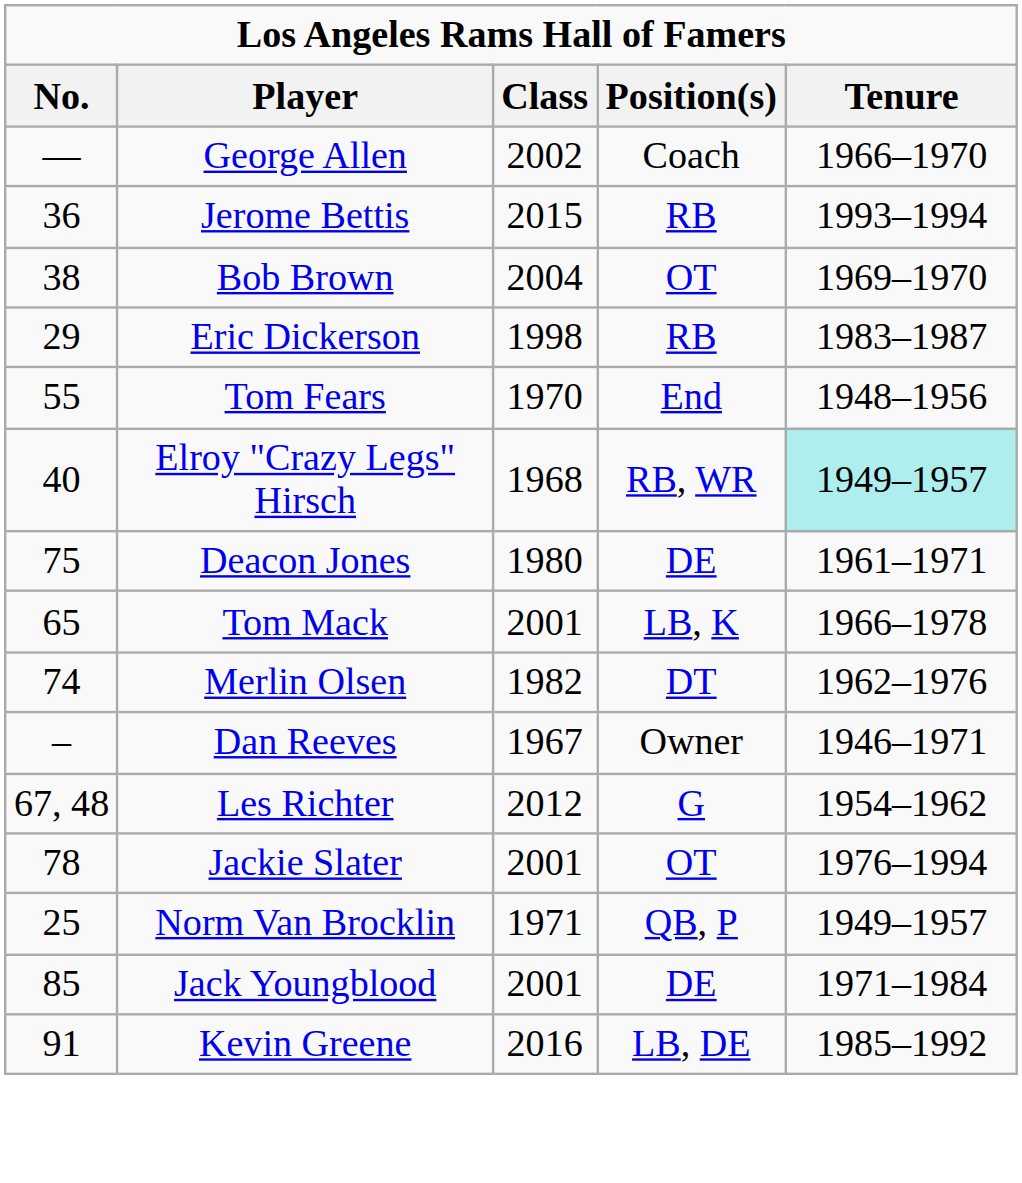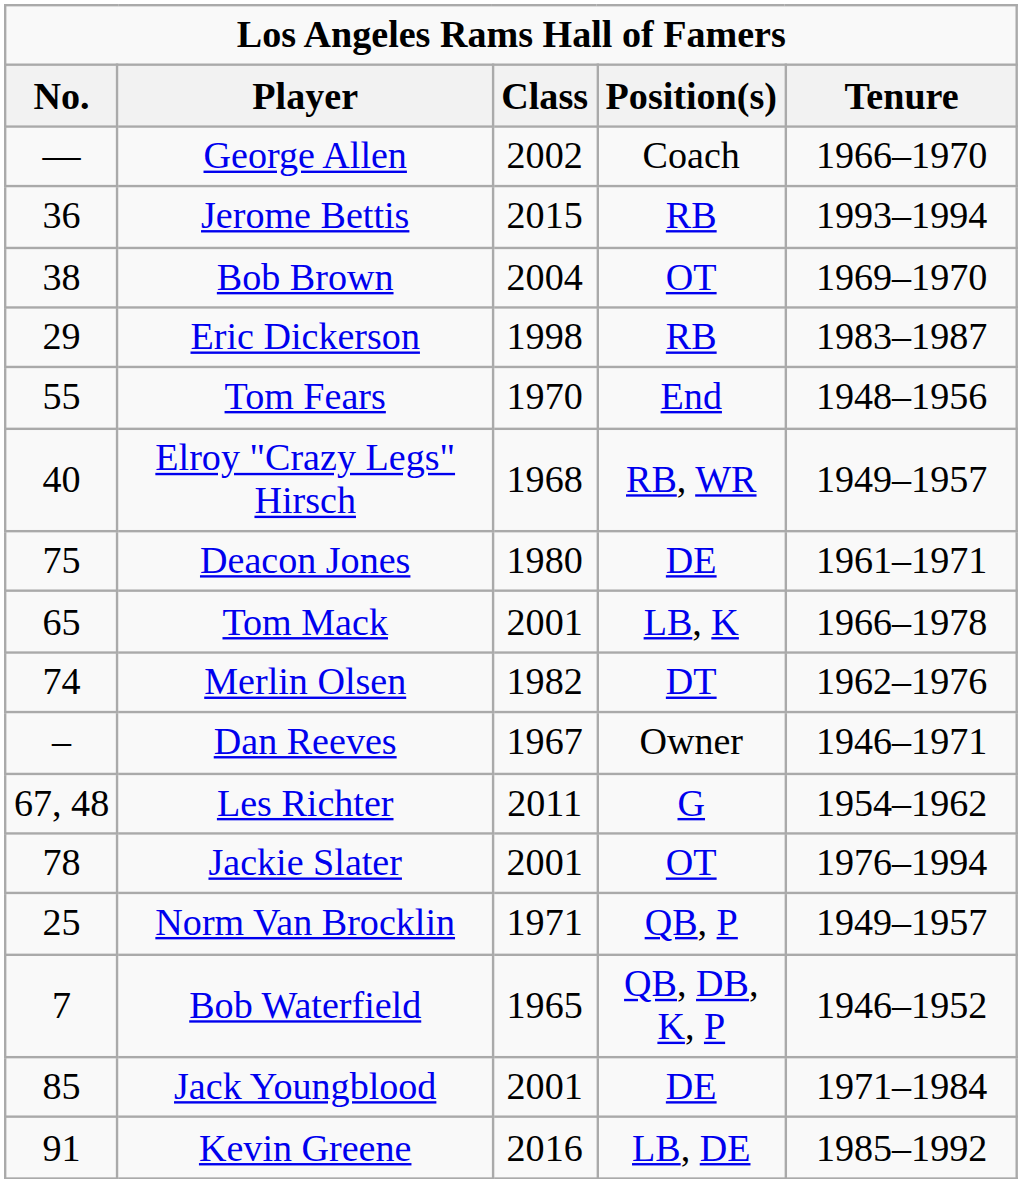(902, 478) paleturquoise background -> (902, 478) no background
(545, 802) 2012 -> (545, 802) 2011
+ row: (305, 1004)
